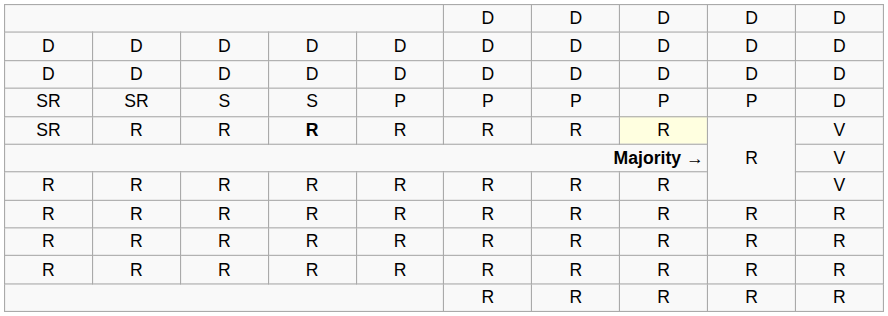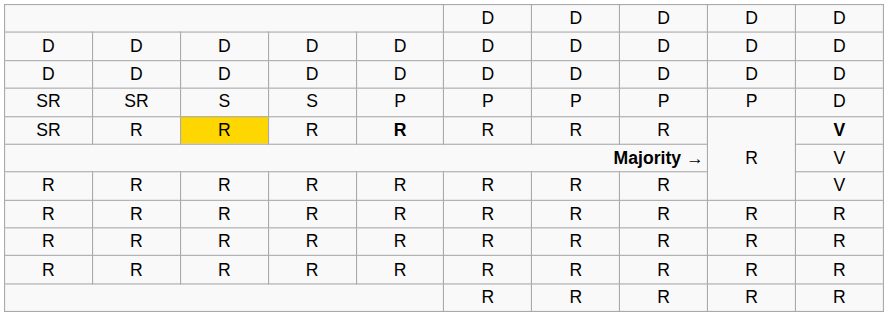(224, 130) no background -> (224, 130) gold background
(312, 130) bold -> (312, 130) normal
(400, 130) normal -> (400, 130) bold
(664, 130) lightyellow background -> (664, 130) no background
(839, 130) normal -> (839, 130) bold
